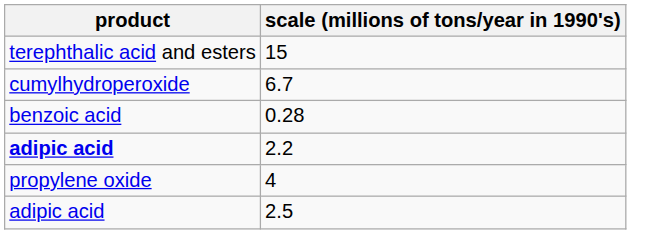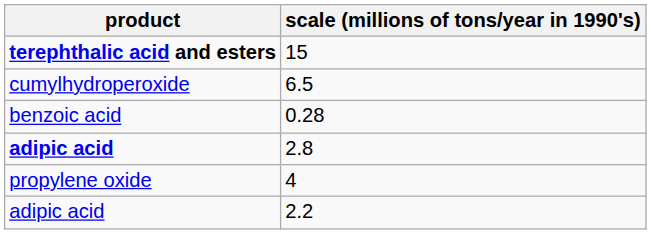(133, 52) normal -> (143, 52) bold
(279, 84) 6.7 -> (299, 84) 6.5
(279, 148) 2.2 -> (299, 148) 2.8
(279, 212) 2.5 -> (299, 212) 2.2
